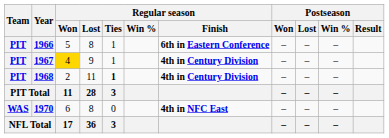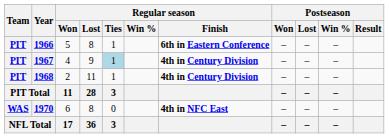(68, 60) gold background -> (68, 60) no background
(113, 60) no background -> (113, 60) lightblue background
(113, 76) bold -> (113, 76) normal
